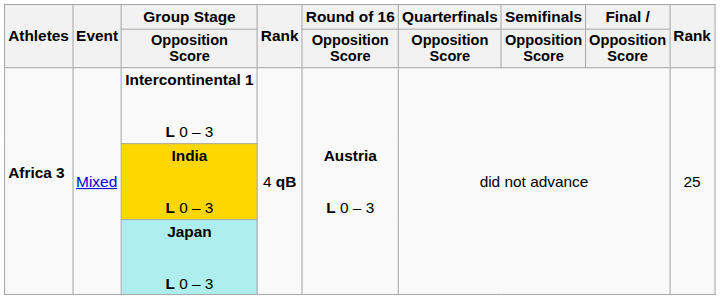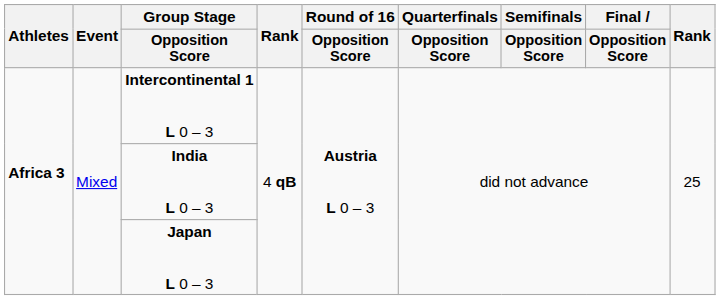(189, 182) gold background -> (189, 182) no background
(189, 258) paleturquoise background -> (189, 258) no background
